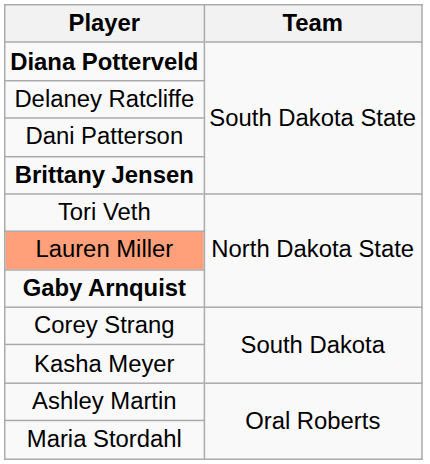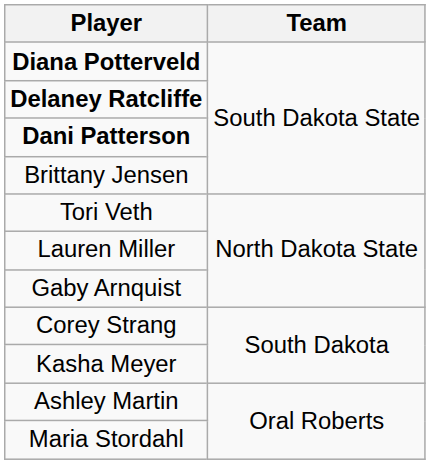(104, 99) normal -> (106, 99) bold
(104, 136) normal -> (106, 136) bold
(104, 174) bold -> (106, 174) normal
(104, 250) lightsalmon background -> (106, 250) no background
(104, 288) bold -> (106, 288) normal
